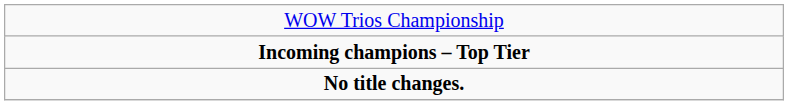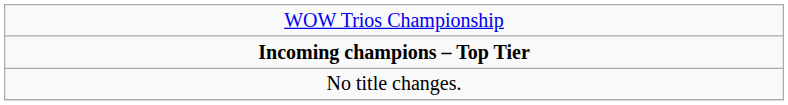(394, 83) bold -> (394, 83) normal
